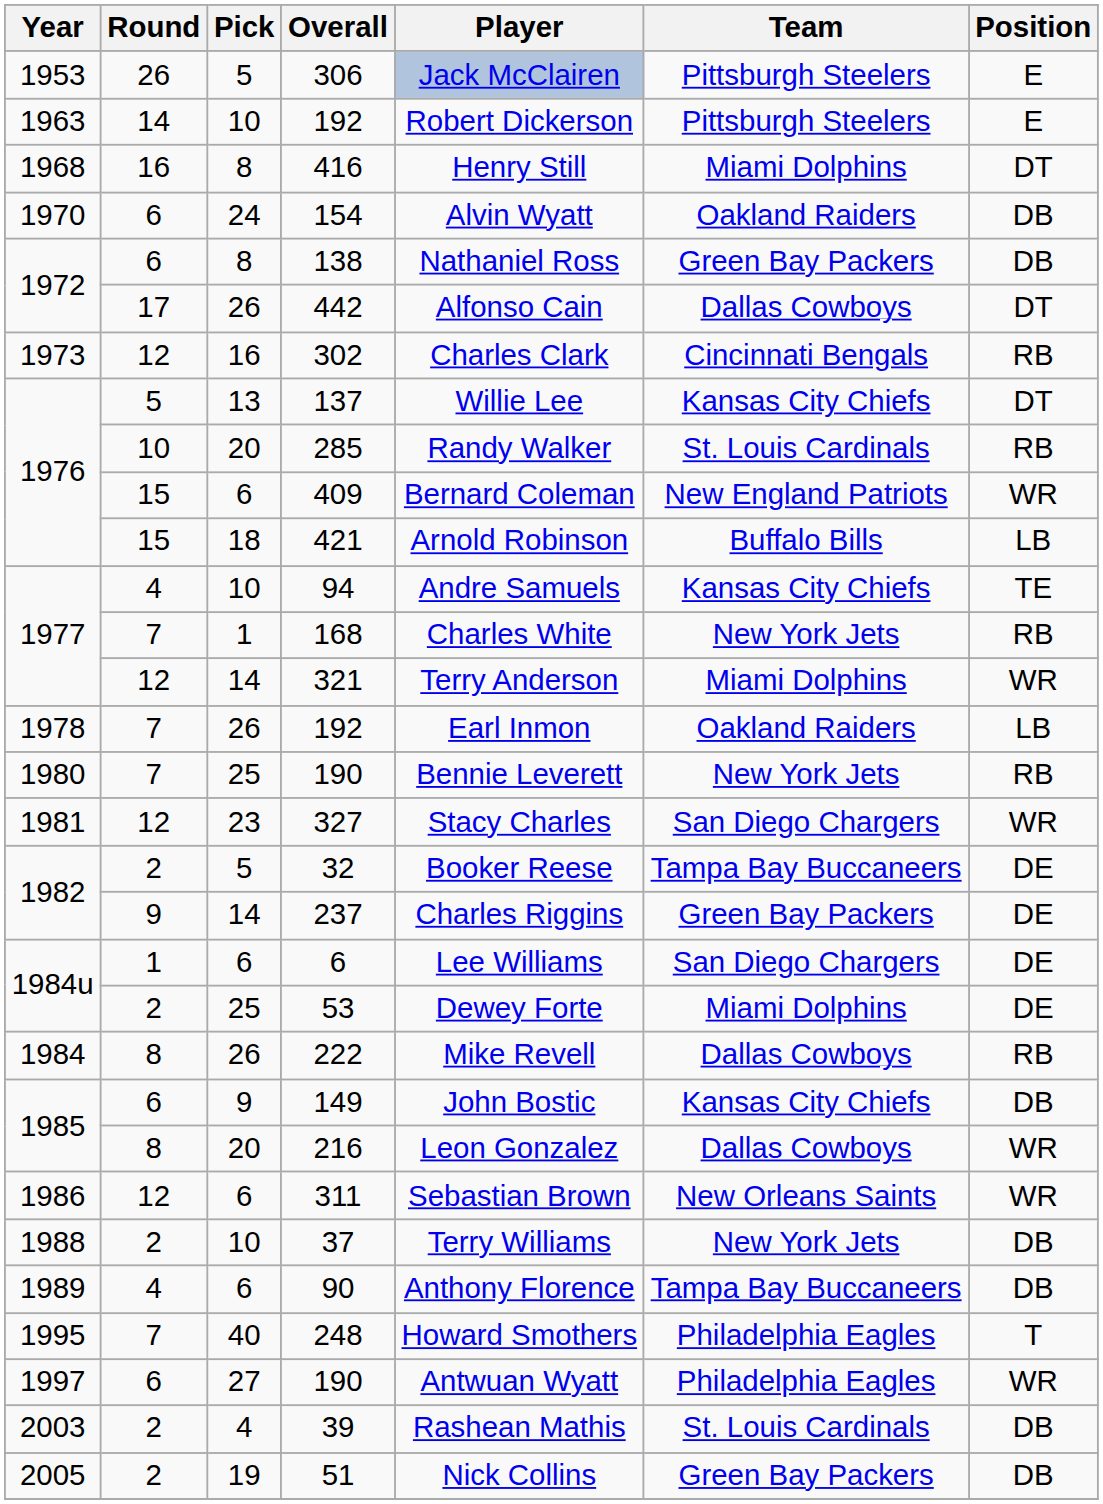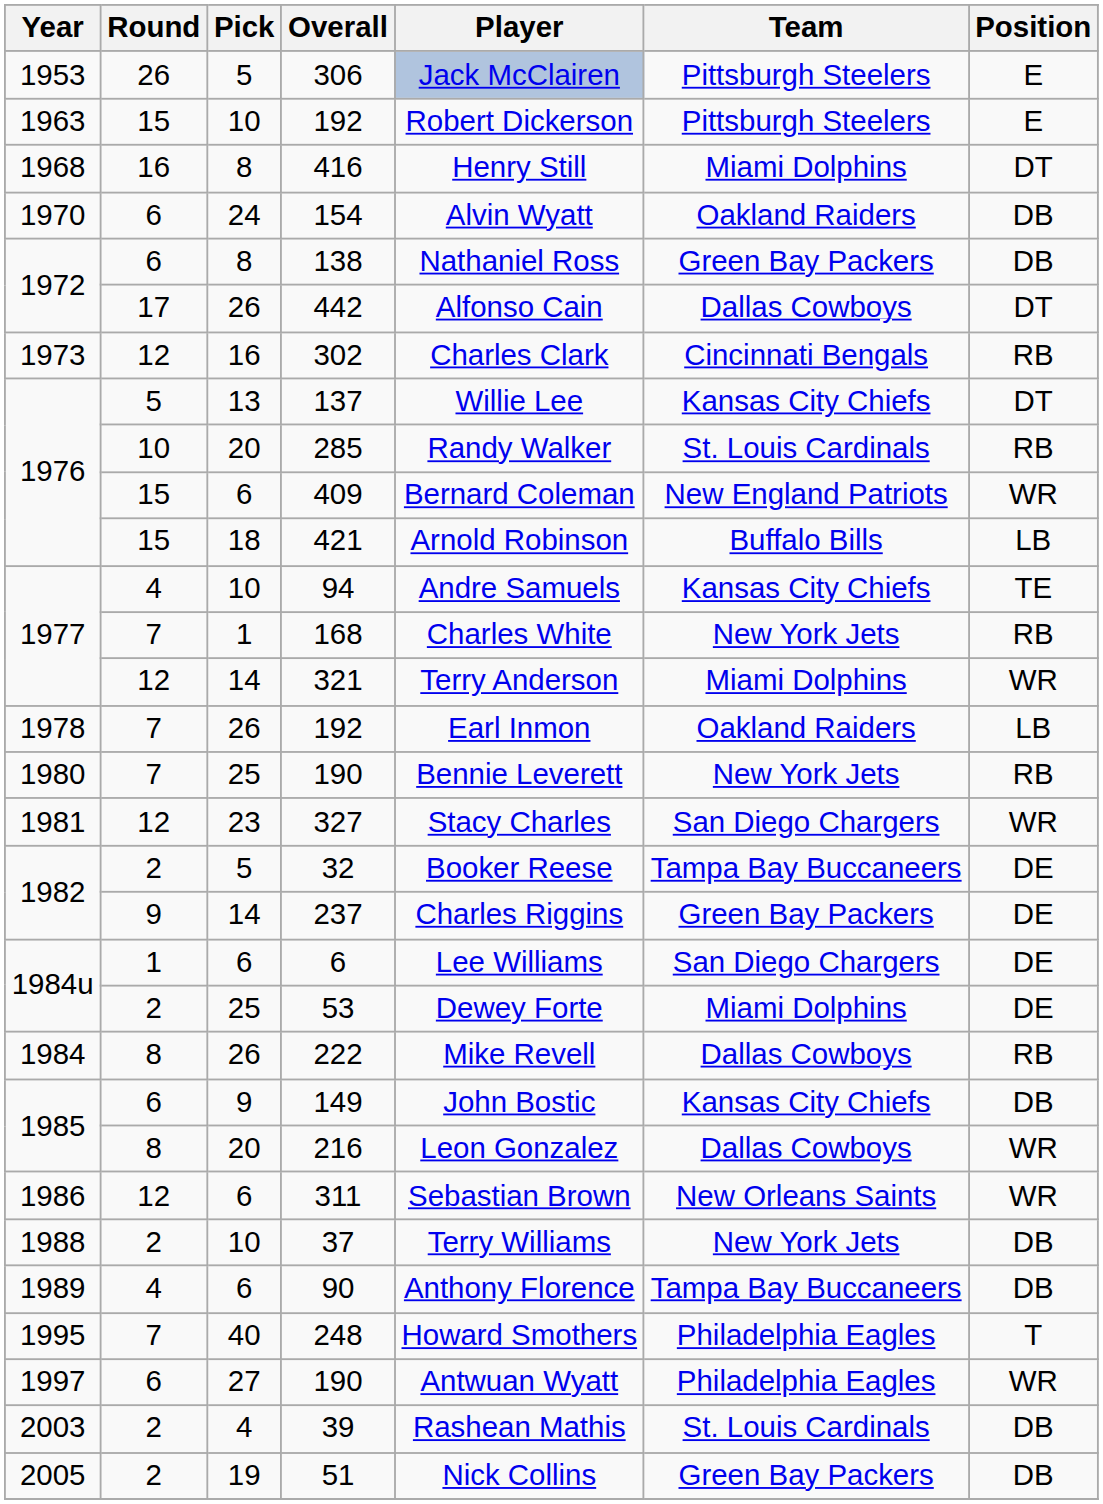(154, 121) 14 -> (154, 121) 15
